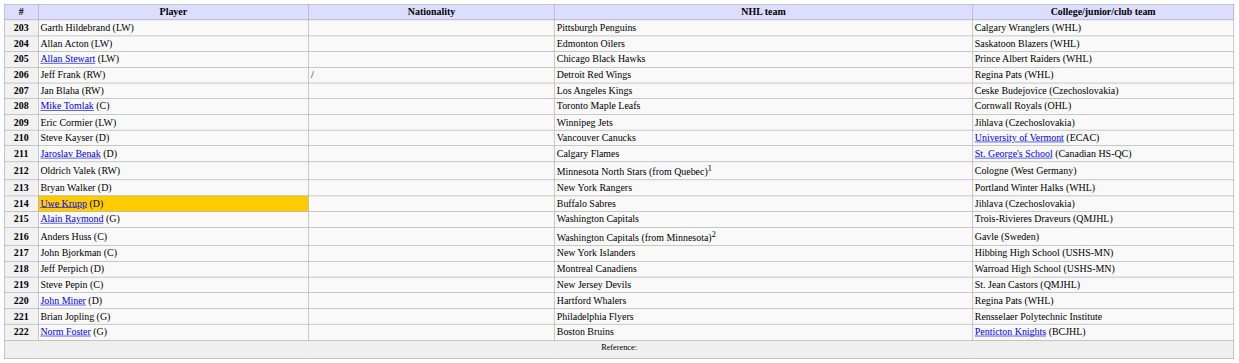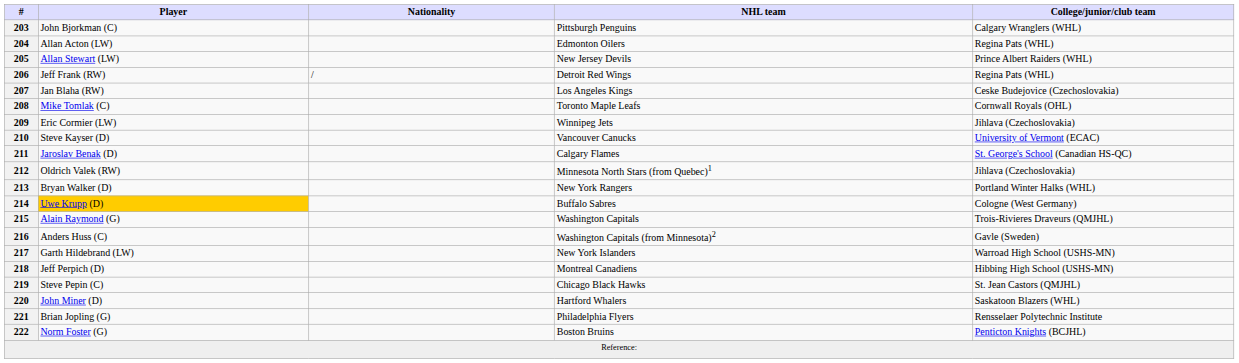(87, 28) Garth Hildebrand (LW) -> (79, 28) John Bjorkman (C)
(1027, 43) Saskatoon Blazers (WHL) -> (1014, 43) Regina Pats (WHL)
(601, 59) Chicago Black Hawks -> (594, 59) New Jersey Devils
(1026, 171) Cologne (West Germany) -> (1025, 171) Jihlava (Czechoslovakia)
(1025, 203) Jihlava (Czechoslovakia) -> (1026, 203) Cologne (West Germany)
(79, 253) John Bjorkman (C) -> (87, 253) Garth Hildebrand (LW)
(1044, 253) Hibbing High School (USHS-MN) -> (1045, 253) Warroad High School (USHS-MN)
(1045, 269) Warroad High School (USHS-MN) -> (1044, 269) Hibbing High School (USHS-MN)
(594, 285) New Jersey Devils -> (601, 285) Chicago Black Hawks
(1014, 300) Regina Pats (WHL) -> (1027, 300) Saskatoon Blazers (WHL)
